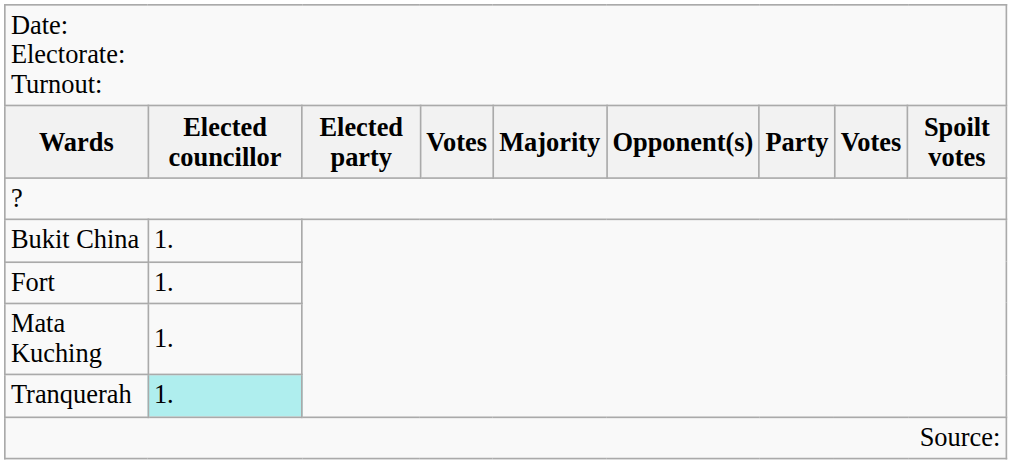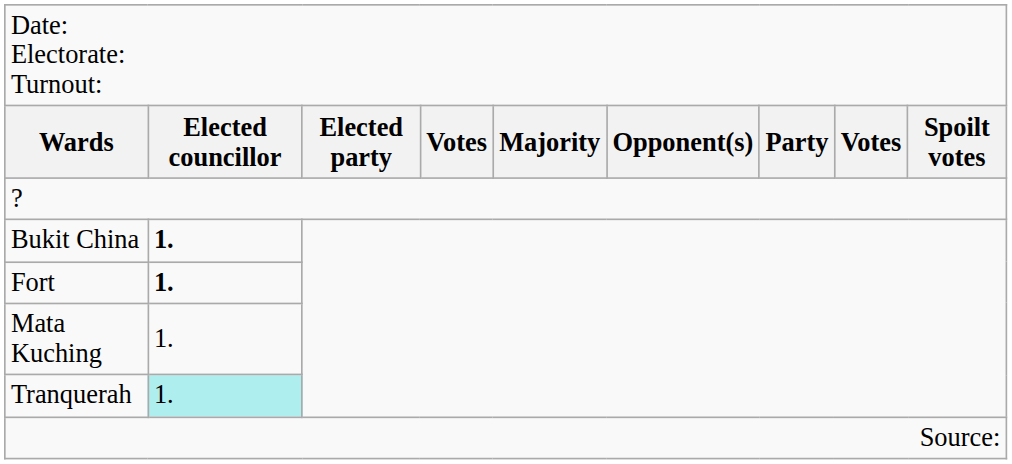(164, 240) normal -> (164, 240) bold
(164, 282) normal -> (164, 282) bold
